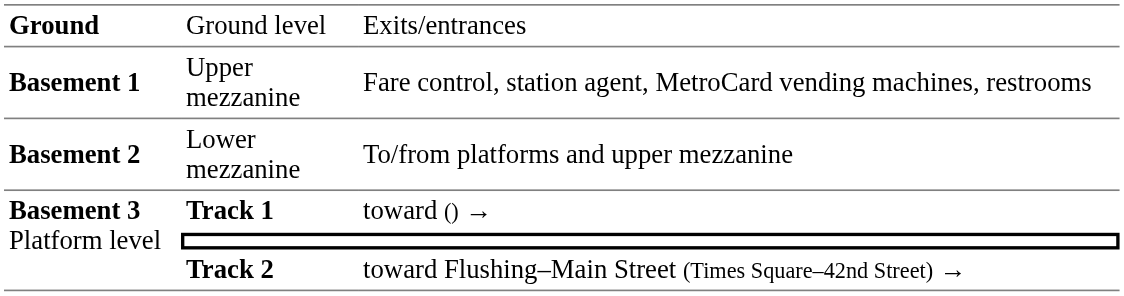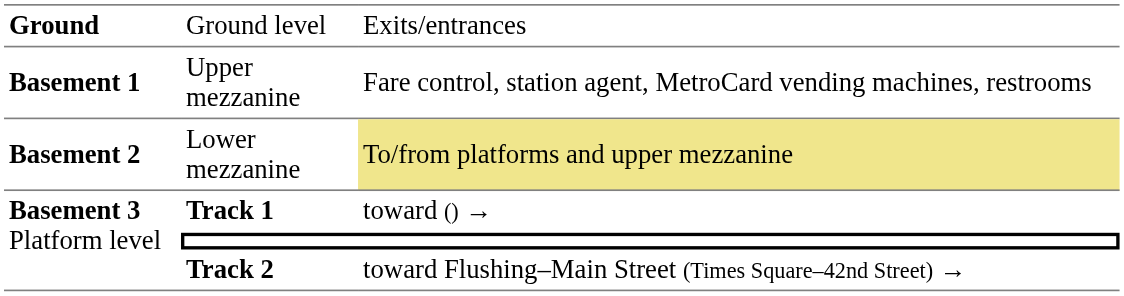(578, 153) no background -> (578, 153) khaki background
